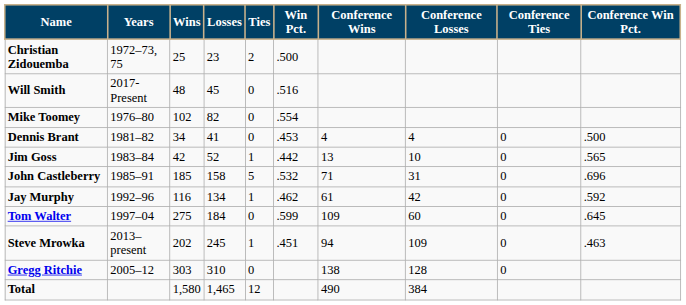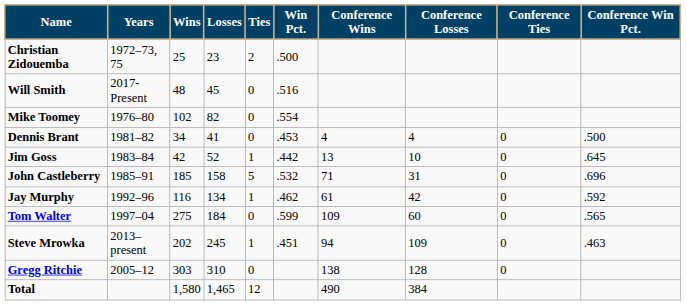(595, 157) .565 -> (595, 157) .645
(595, 216) .645 -> (595, 216) .565
